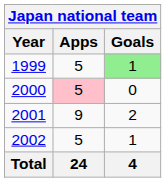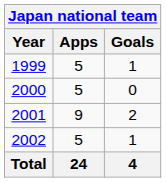(133, 66) lightgreen background -> (133, 66) no background
(79, 90) pink background -> (79, 90) no background
